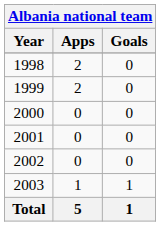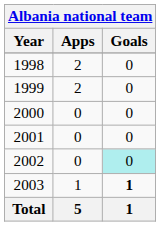(129, 161) no background -> (129, 161) paleturquoise background
(129, 185) normal -> (129, 185) bold
